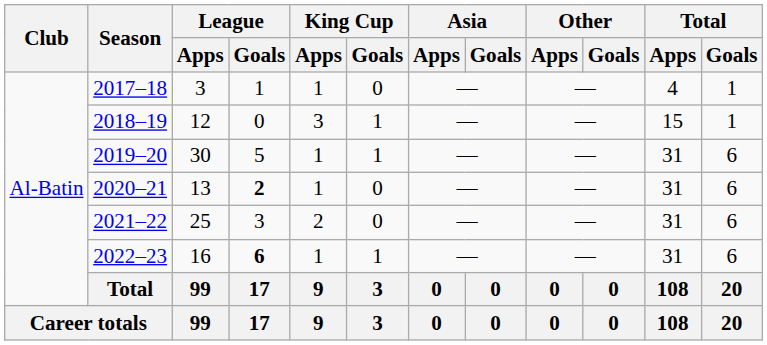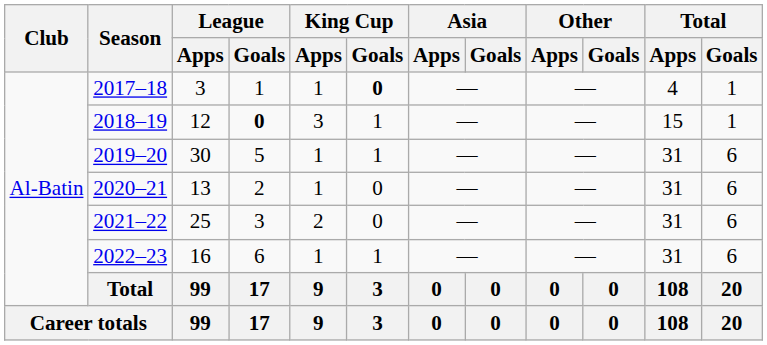(377, 88) normal -> (377, 88) bold
(259, 121) normal -> (259, 121) bold
(259, 188) bold -> (259, 188) normal
(259, 255) bold -> (259, 255) normal
